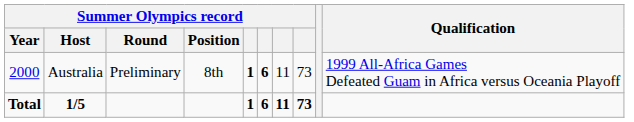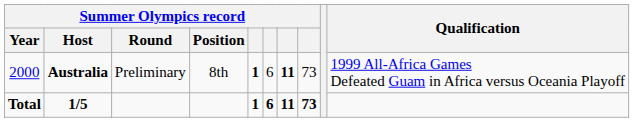(75, 72) normal -> (78, 72) bold
(265, 72) bold -> (270, 72) normal
(283, 72) normal -> (288, 72) bold
